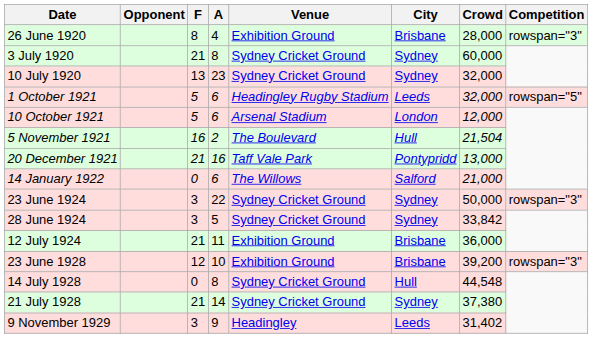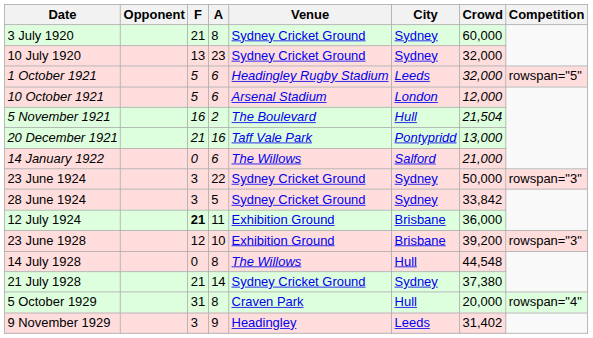- row: (47, 35)
(198, 240) normal -> (198, 220) bold
(299, 281) Sydney Cricket Ground -> (266, 261) The Willows
+ row: (52, 302)
